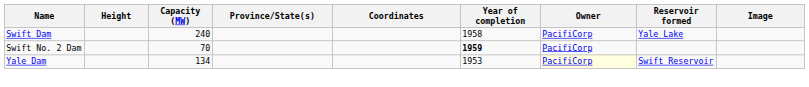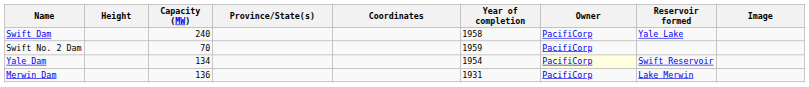(472, 48) bold -> (472, 48) normal
(472, 61) 1953 -> (472, 61) 1954
+ row: (31, 75)
